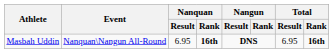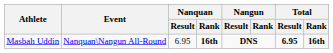(290, 41) normal -> (290, 41) bold
